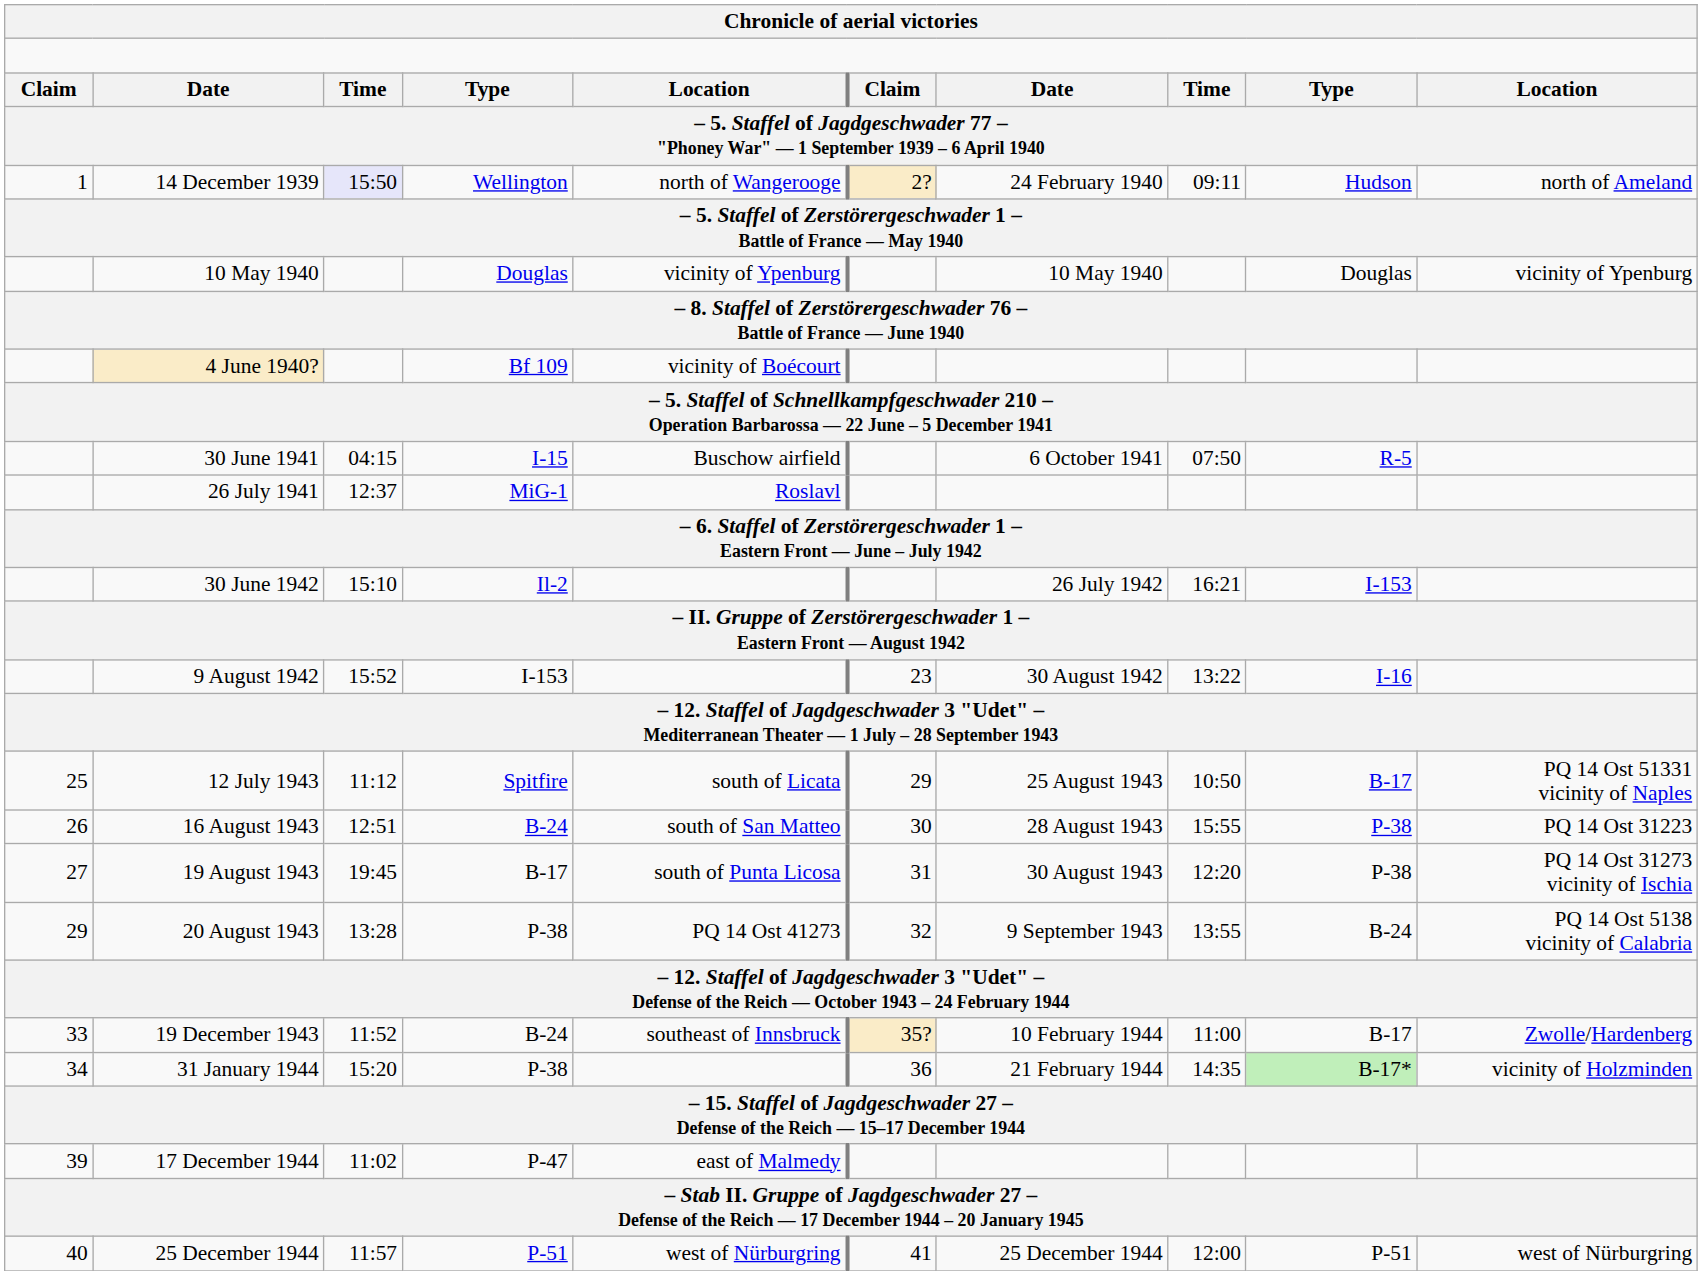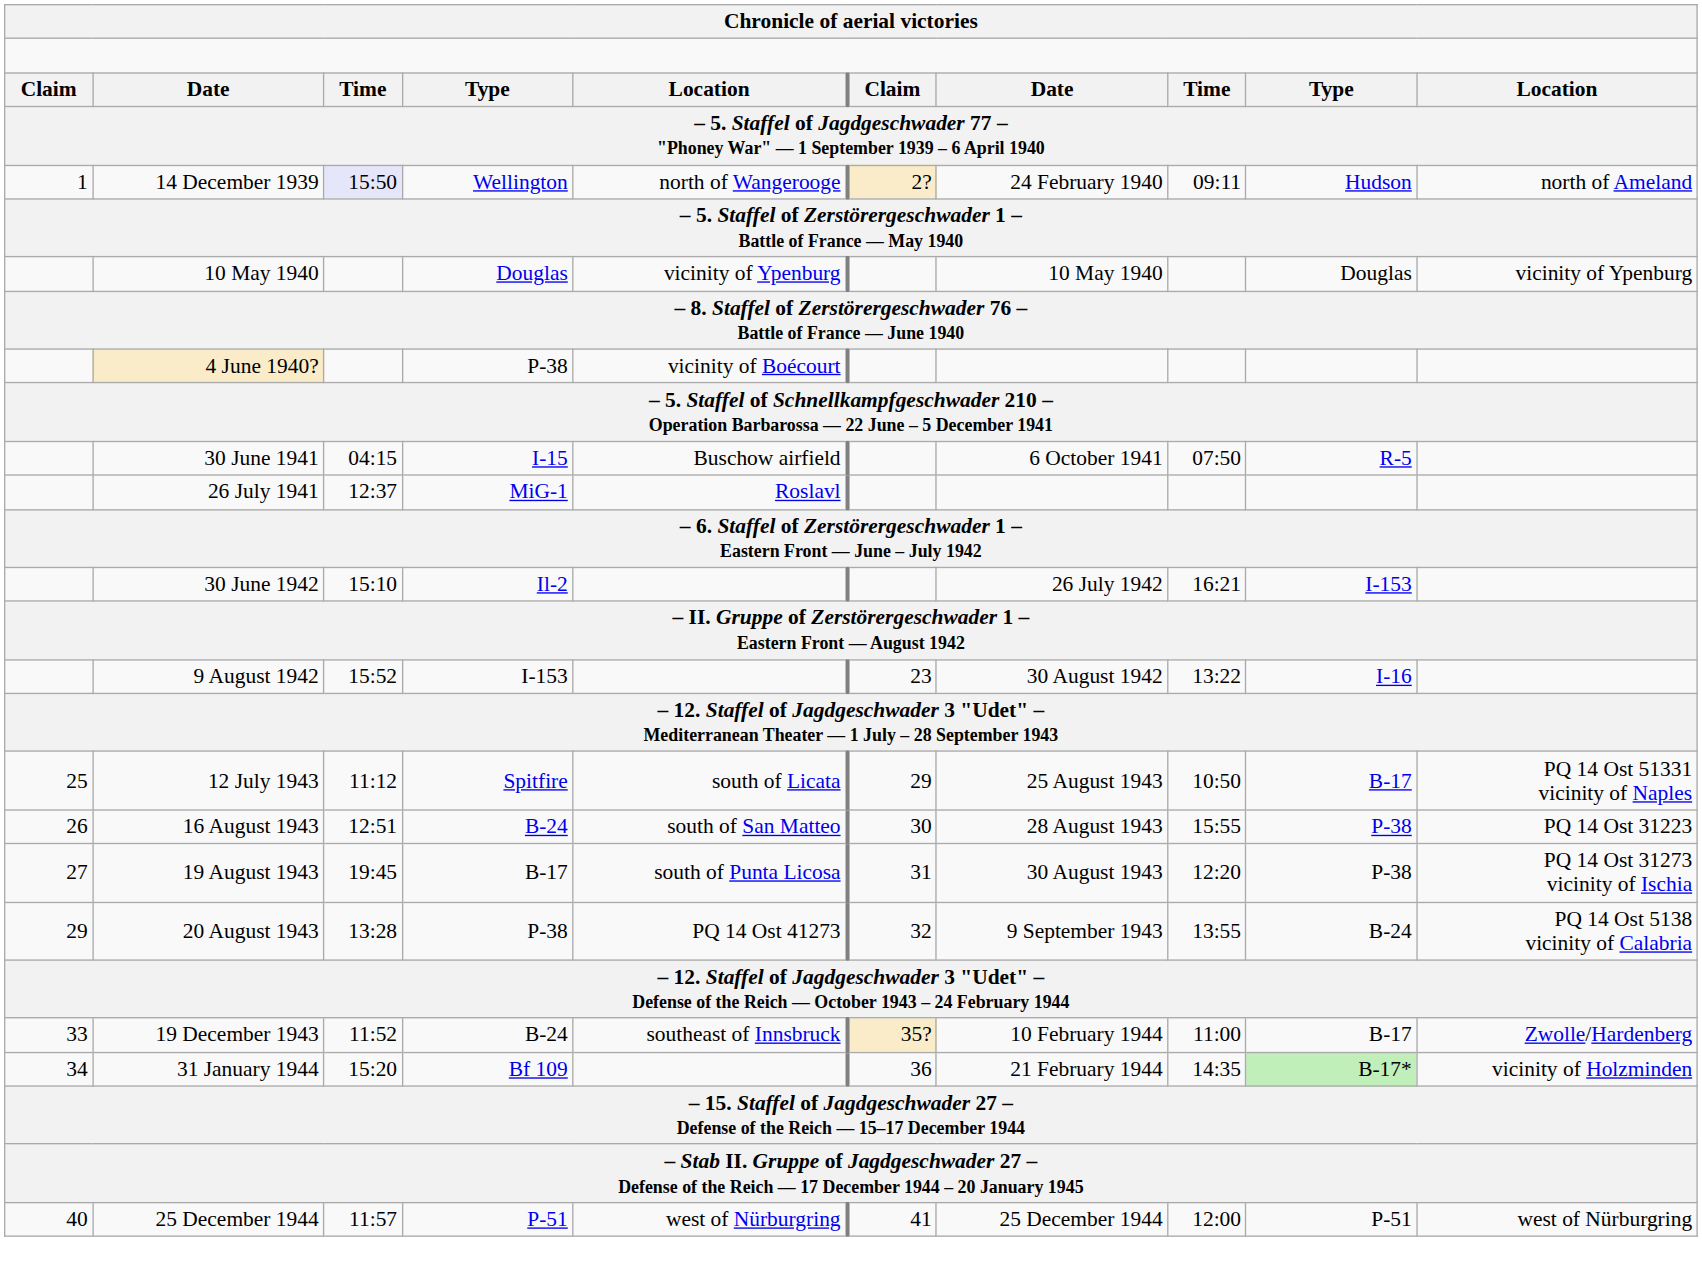(538, 365) Bf 109 -> (548, 365) P-38
(548, 1068) P-38 -> (538, 1068) Bf 109
- row: (237, 1161)
